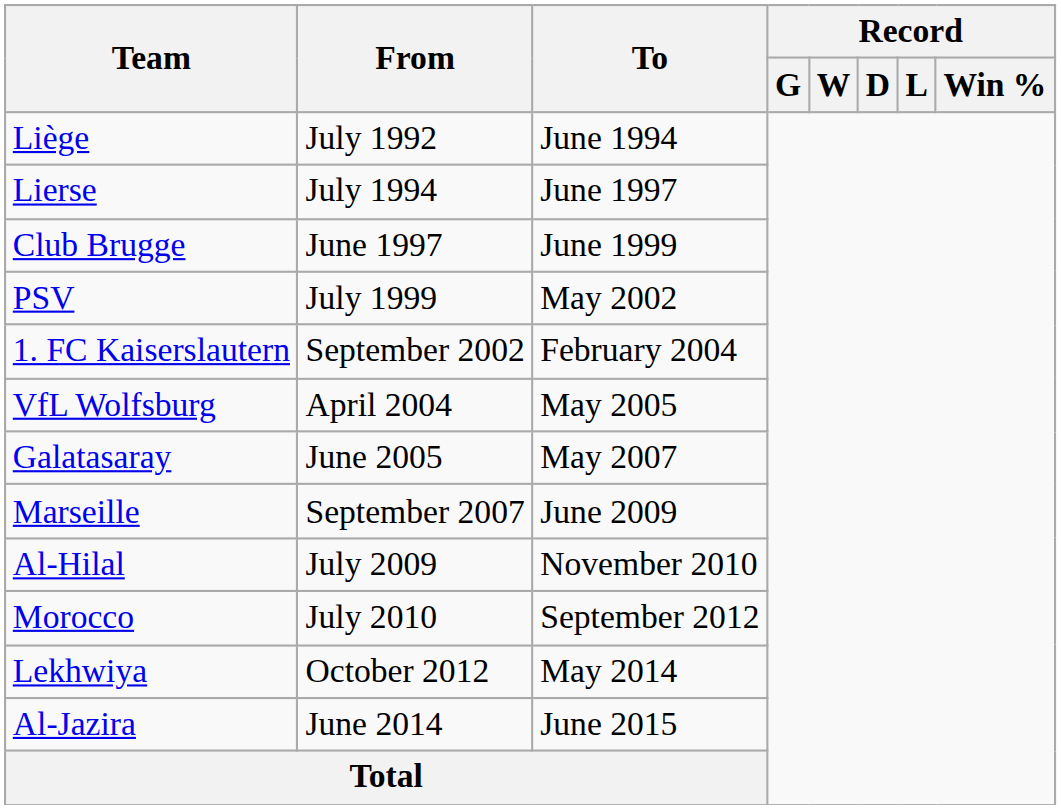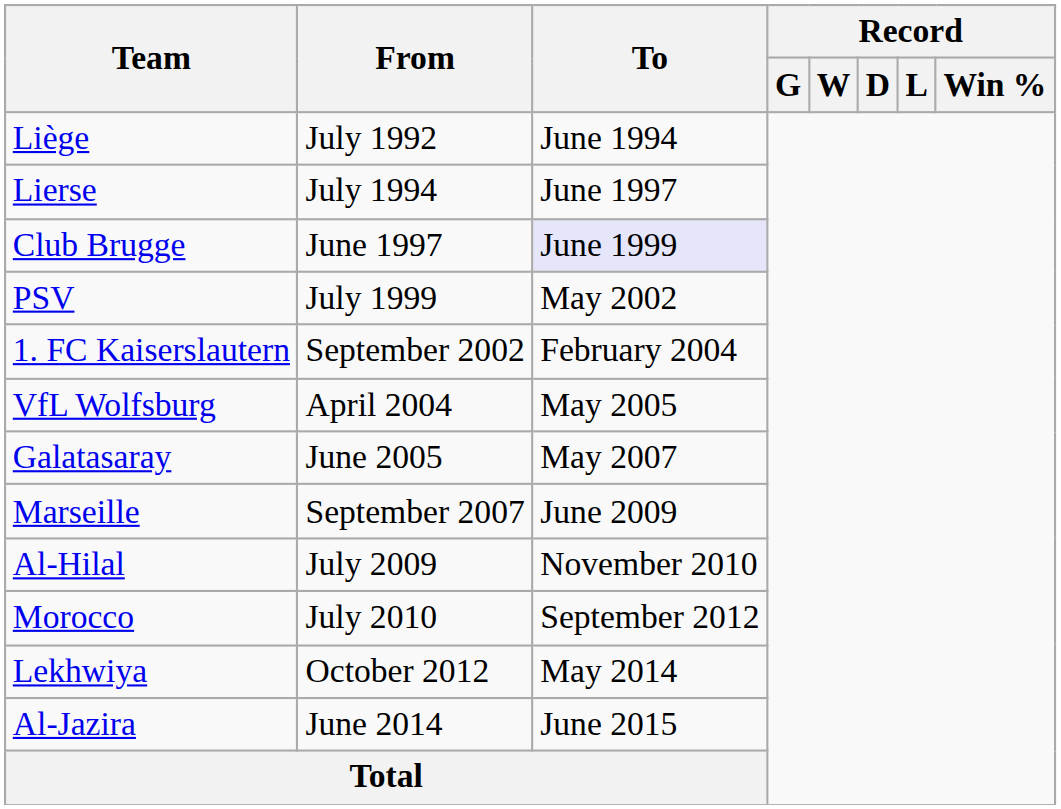(609, 244) no background -> (609, 244) lavender background
